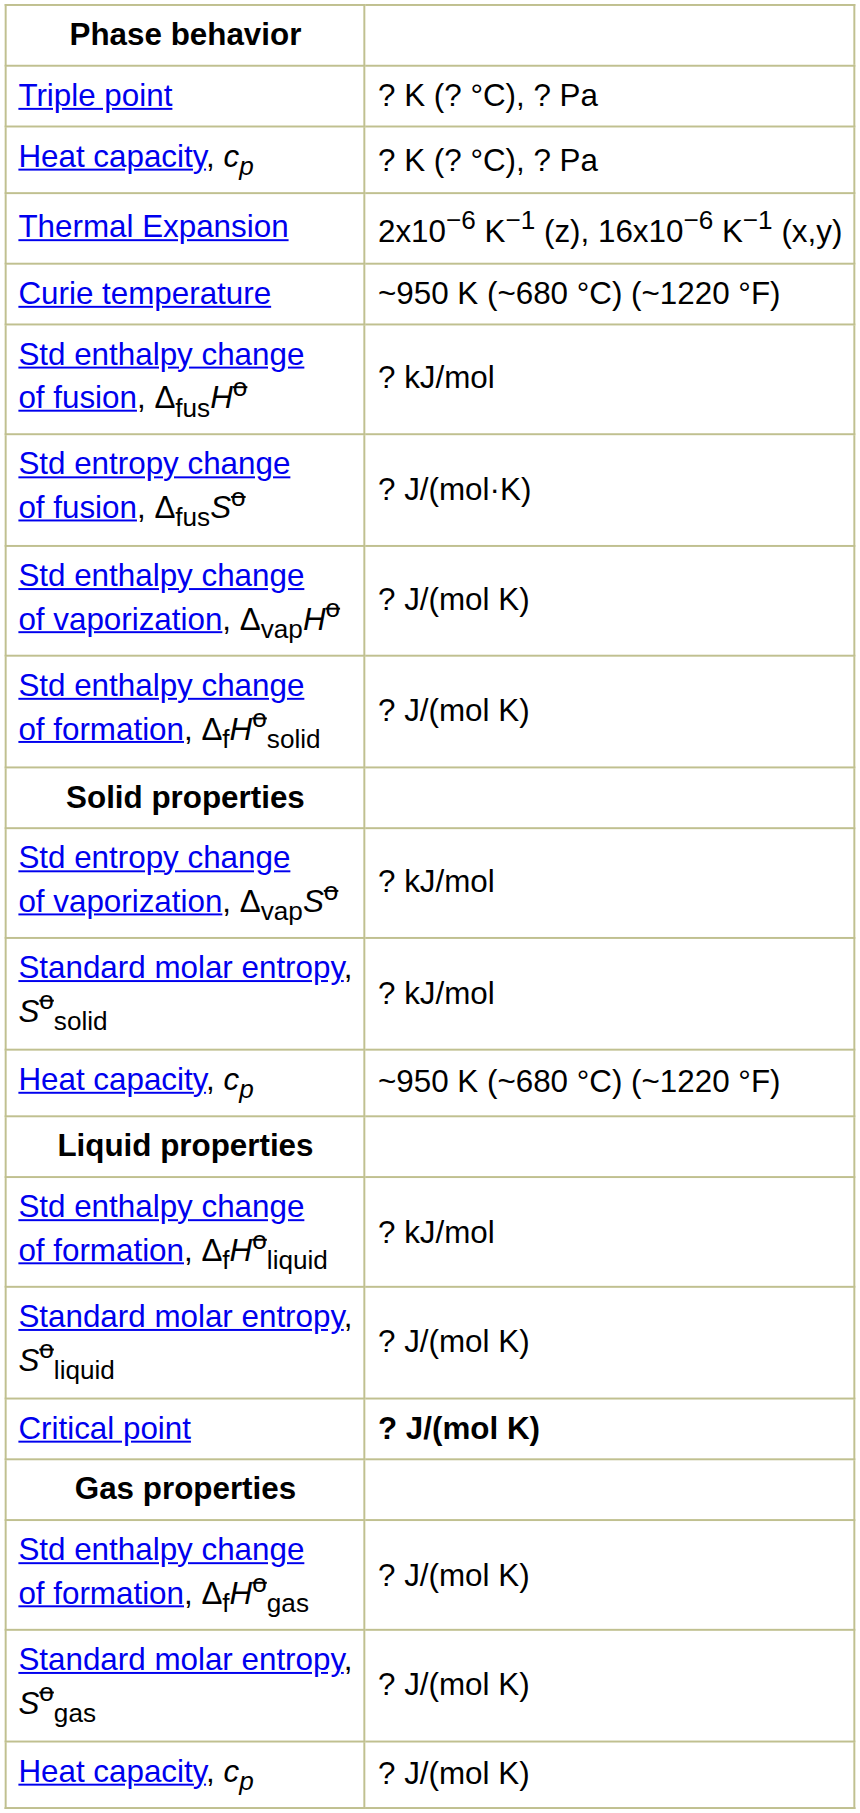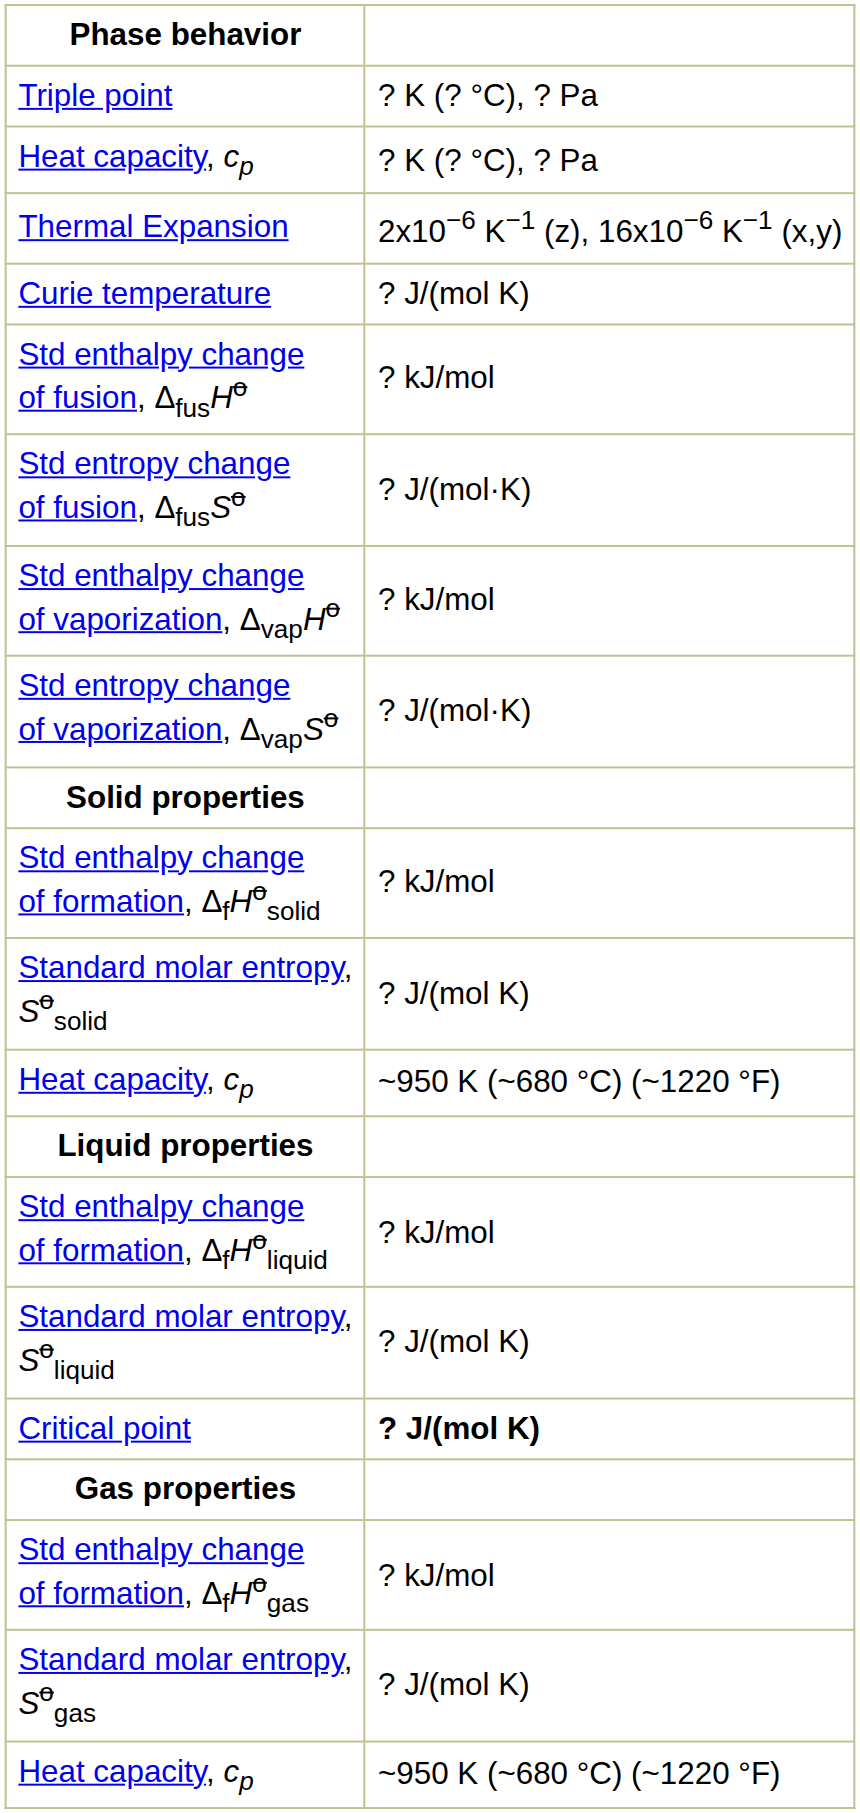(579, 292) ~950 K (~680 °C) (~1220 °F) -> (454, 292) ? J/(mol K)
(454, 599) ? J/(mol K) -> (436, 599) ? kJ/mol
(169, 711) Std enthalpy change of formation, ΔfHosolid -> (178, 711) Std entropy change of vaporization, ΔvapSo
(454, 710) ? J/(mol K) -> (455, 710) ? J/(mol·K)
(178, 883) Std entropy change of vaporization, ΔvapSo -> (169, 883) Std enthalpy change of formation, ΔfHosolid
(436, 993) ? kJ/mol -> (454, 993) ? J/(mol K)
(454, 1574) ? J/(mol K) -> (436, 1574) ? kJ/mol
(454, 1774) ? J/(mol K) -> (579, 1774) ~950 K (~680 °C) (~1220 °F)
